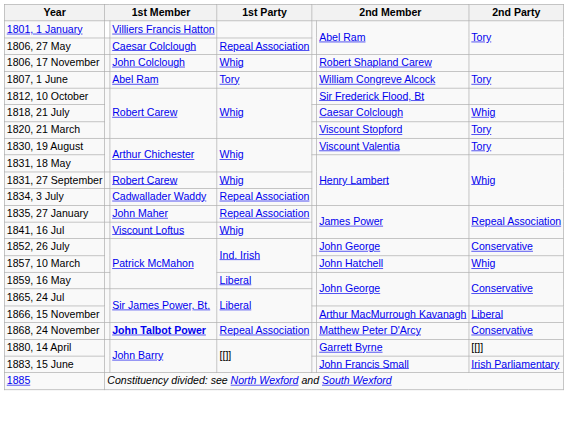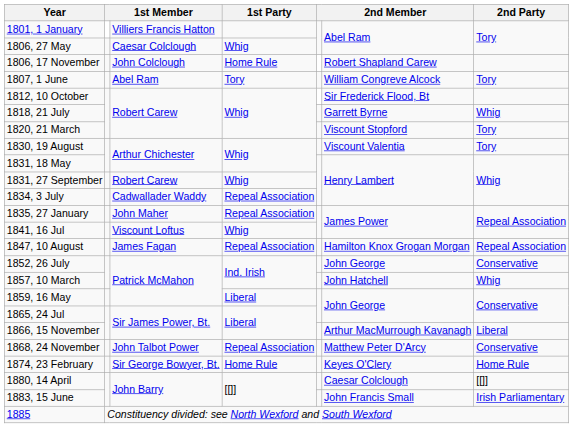(264, 46) Repeal Association -> (237, 46) Whig
(232, 63) Whig -> (251, 63) Home Rule
(361, 113) Caesar Colclough -> (356, 113) Garrett Byrne
+ row: (45, 247)
(159, 331) bold -> (156, 347) normal
+ row: (50, 364)
(351, 347) Garrett Byrne -> (366, 381) Caesar Colclough
